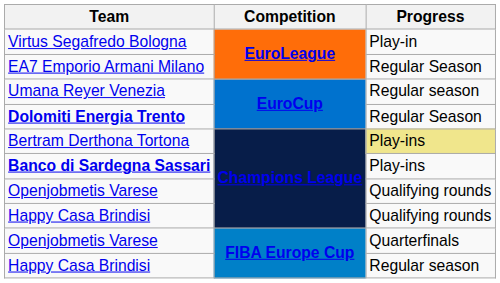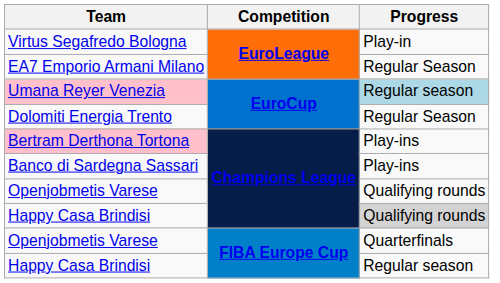(87, 91) no background -> (87, 91) pink background
(424, 91) no background -> (418, 91) lightblue background
(97, 116) bold -> (90, 116) normal
(99, 141) no background -> (99, 141) pink background
(397, 141) khaki background -> (391, 141) no background
(109, 166) bold -> (103, 166) normal
(430, 215) no background -> (424, 215) lightgrey background
